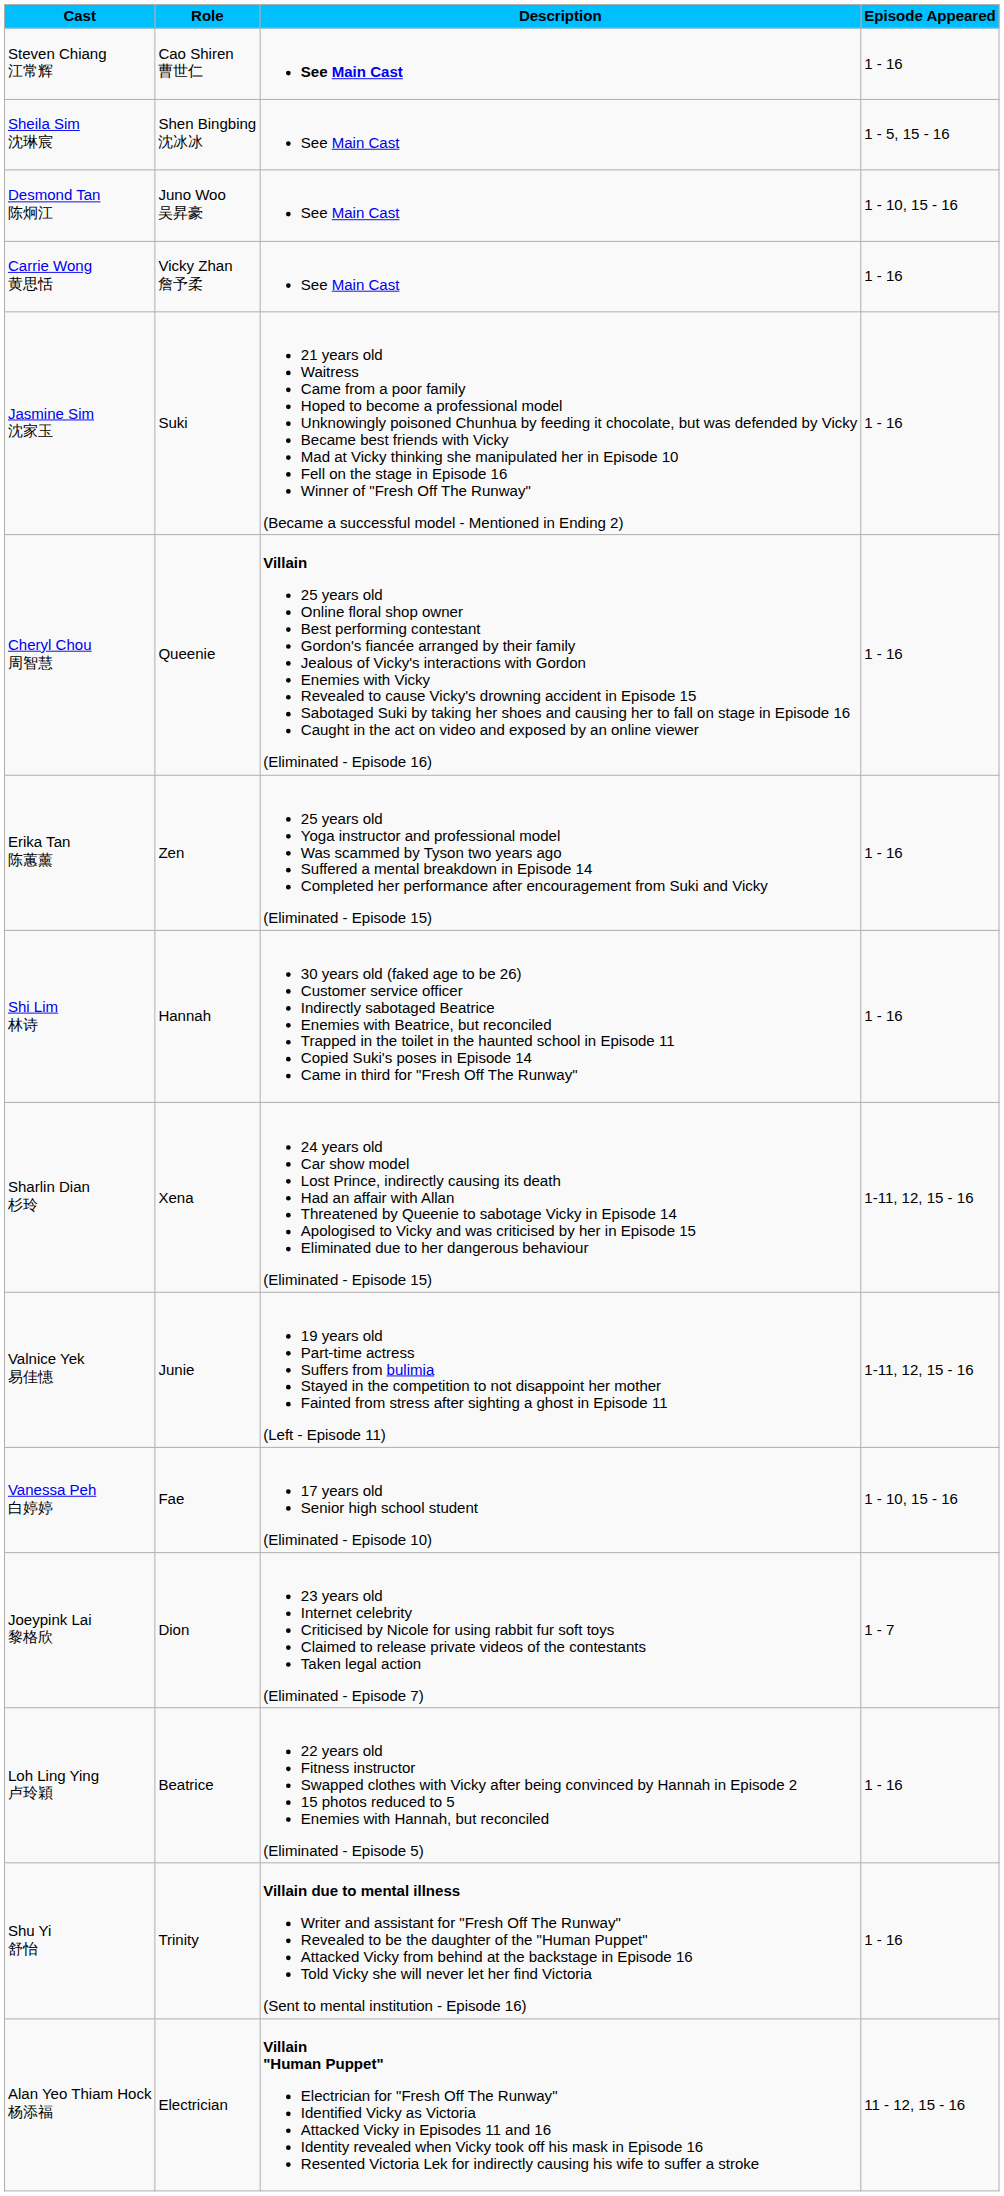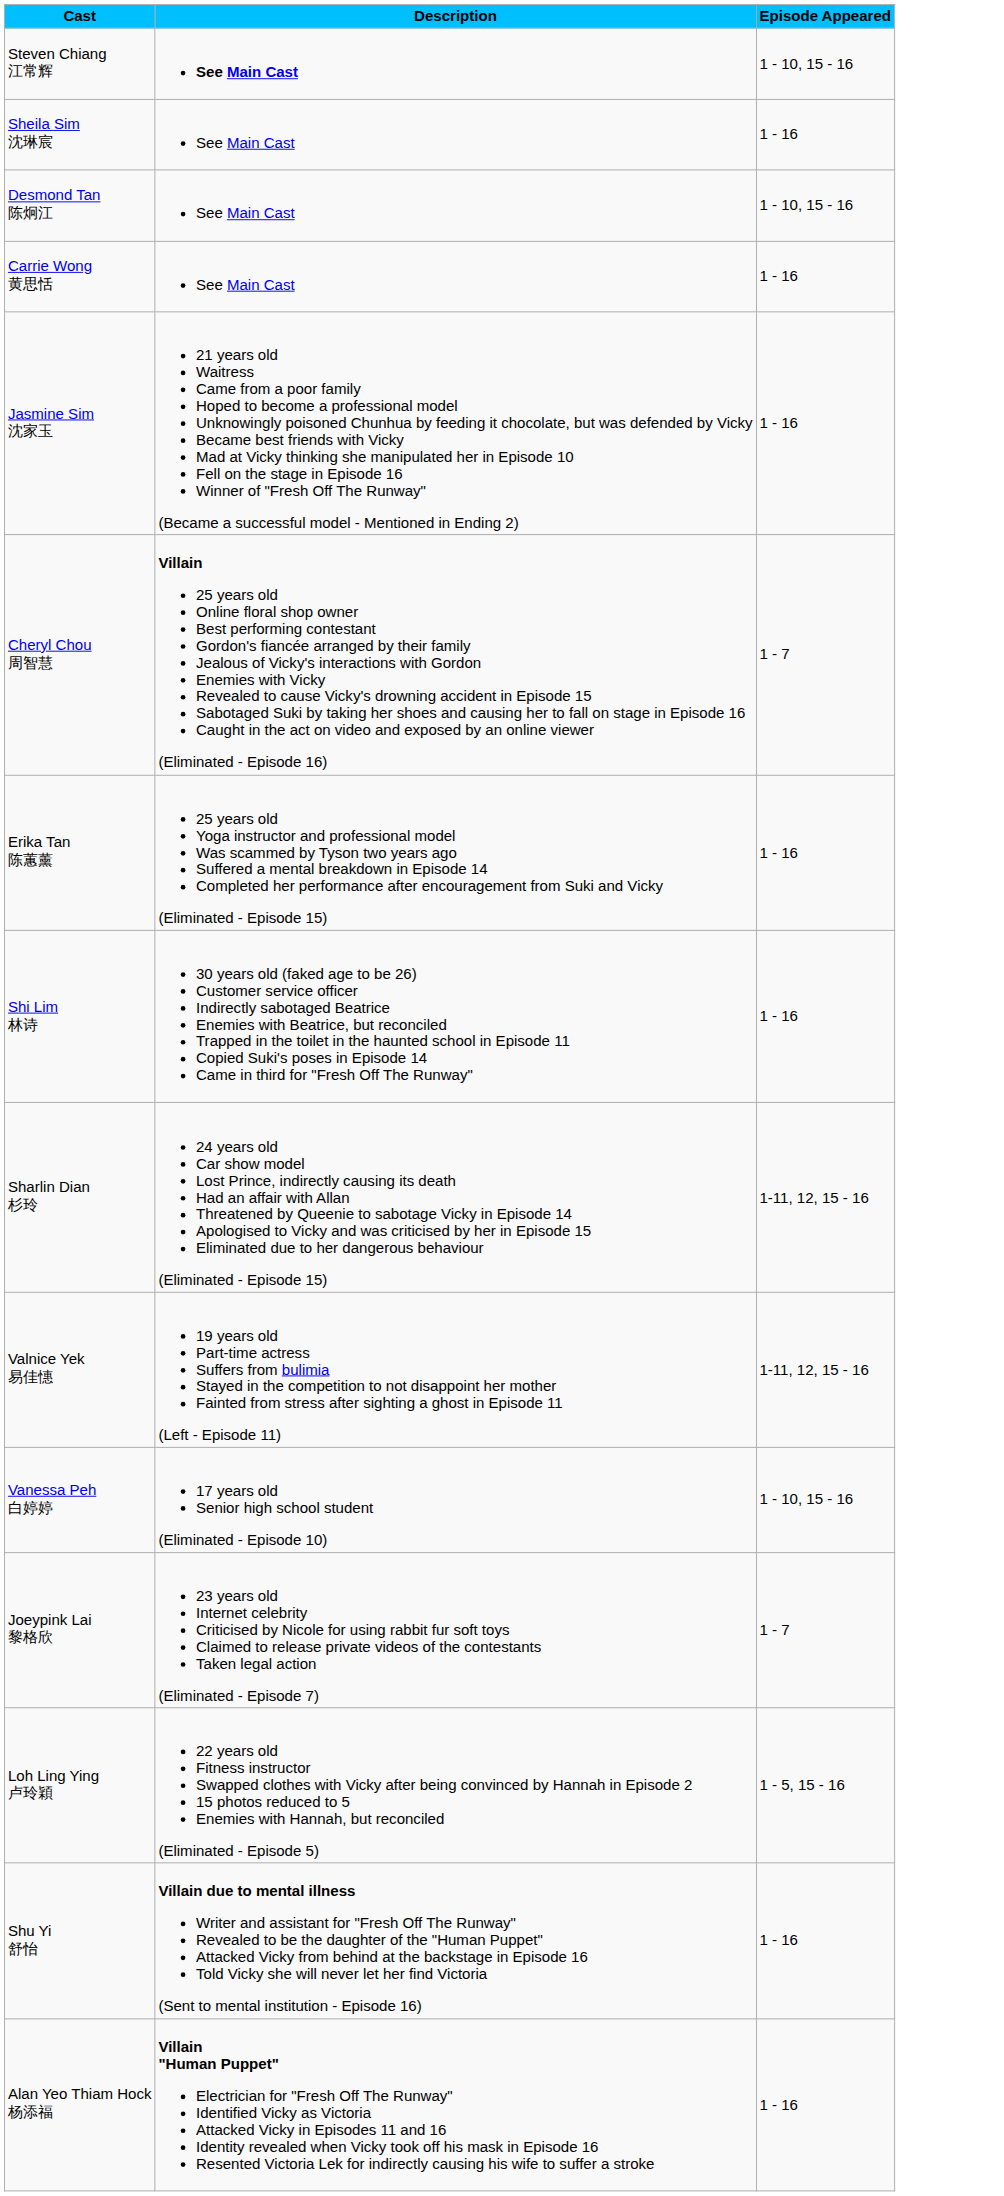- column: (207, 16)
(884, 63) 1 - 16 -> (806, 63) 1 - 10, 15 - 16
(907, 134) 1 - 5, 15 - 16 -> (779, 134) 1 - 16
(884, 654) 1 - 16 -> (775, 654) 1 - 7
(884, 1785) 1 - 16 -> (802, 1785) 1 - 5, 15 - 16
(915, 2104) 11 - 12, 15 - 16 -> (779, 2104) 1 - 16
